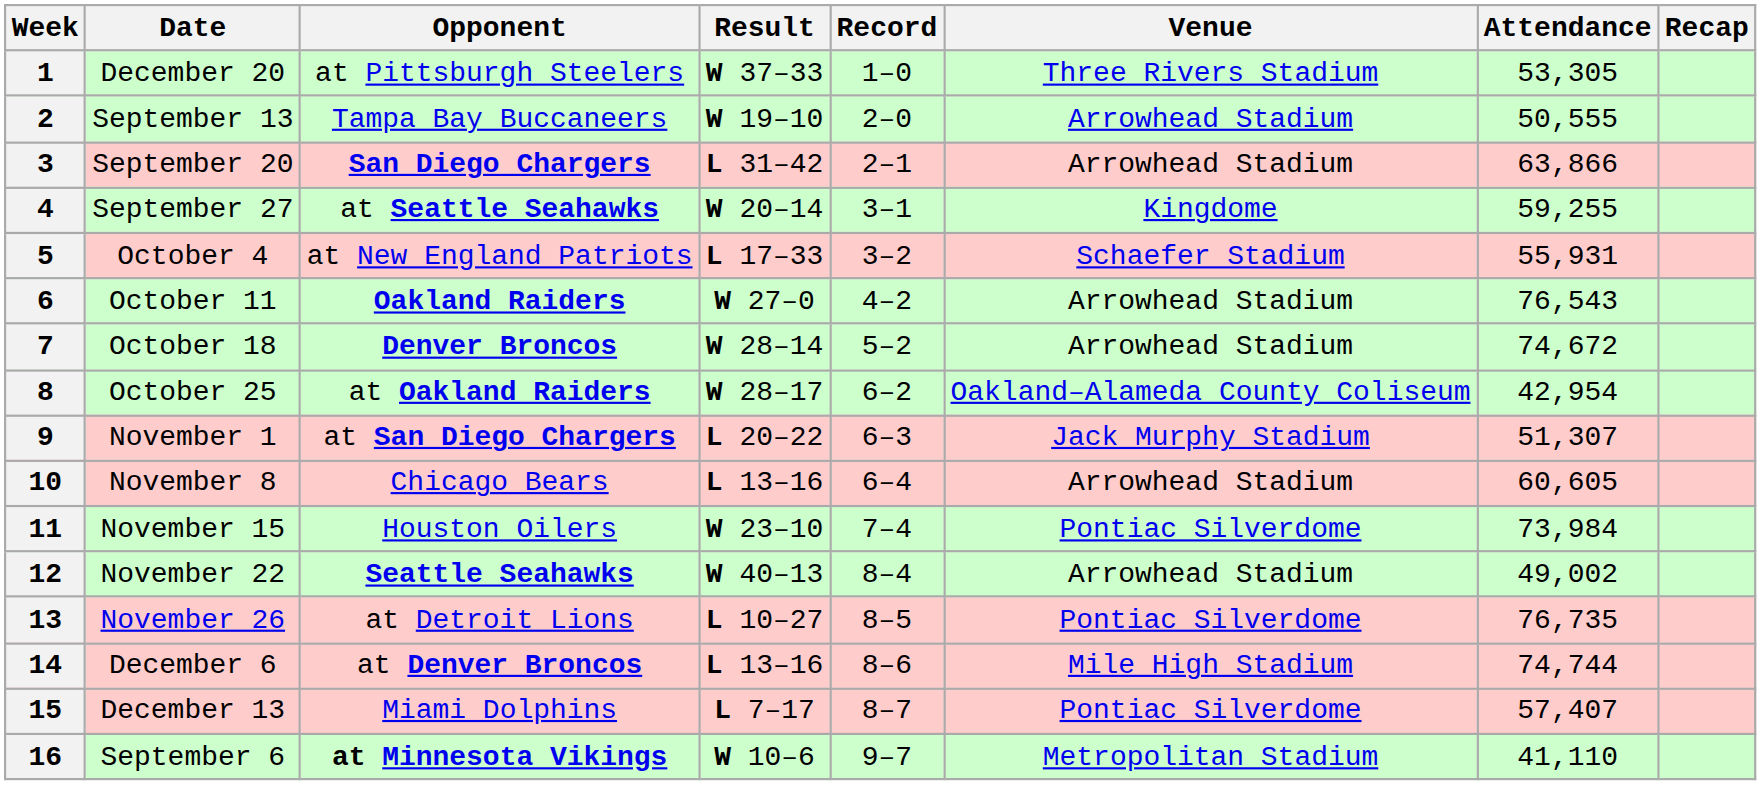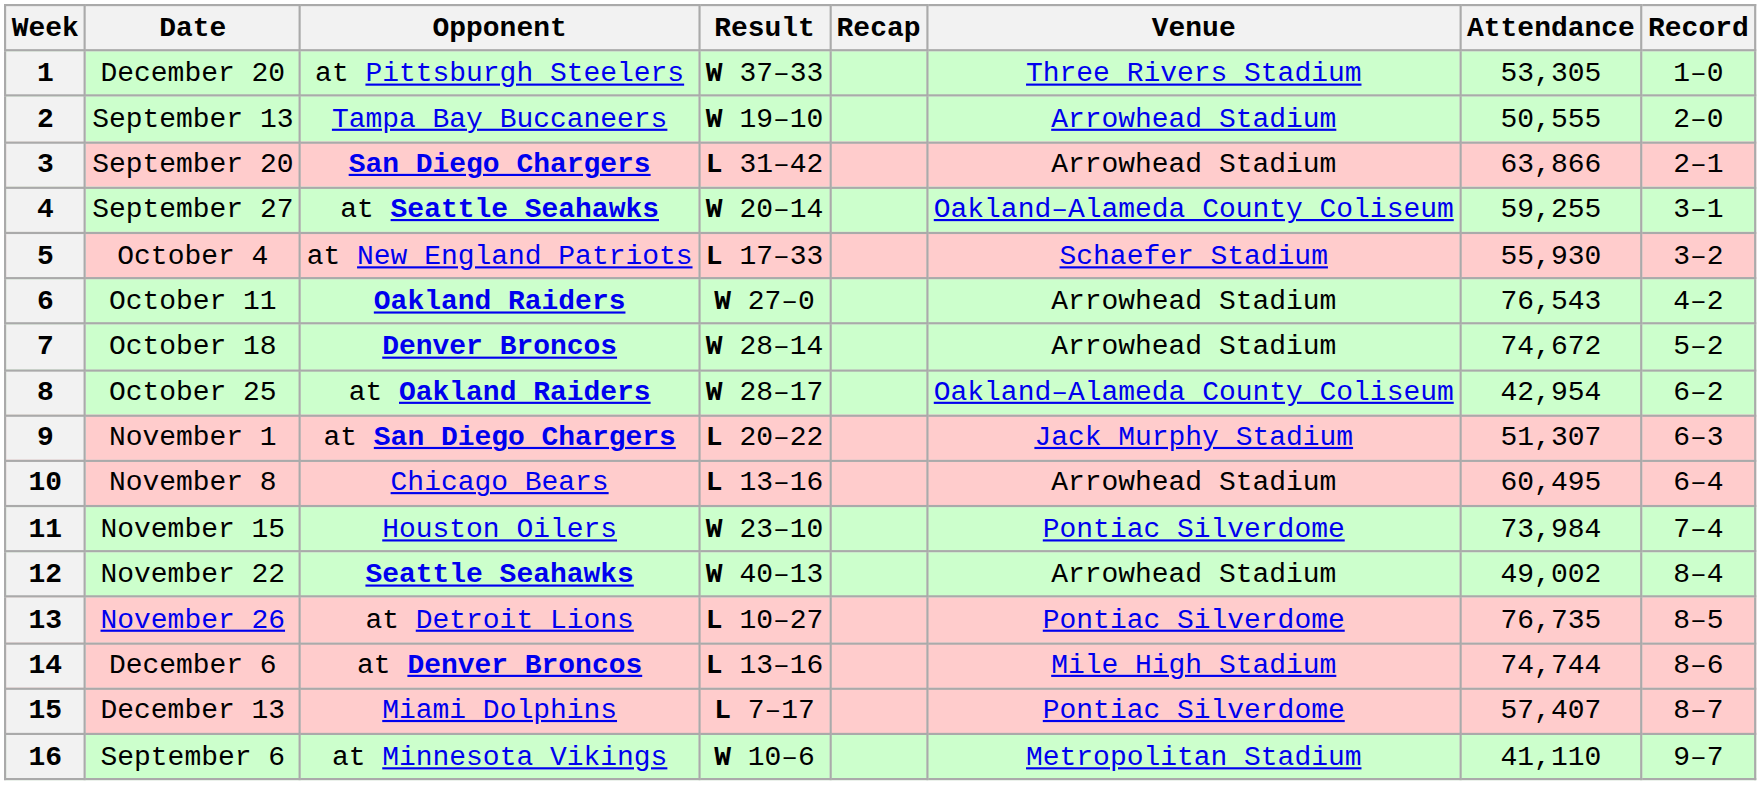columns swapped: (887, 28) <-> (1707, 28)
(1211, 210) Kingdome -> (1194, 210) Oakland–Alameda County Coliseum
(1568, 256) 55,931 -> (1551, 256) 55,930
(1568, 483) 60,605 -> (1551, 483) 60,495
(500, 757) bold -> (500, 757) normal
